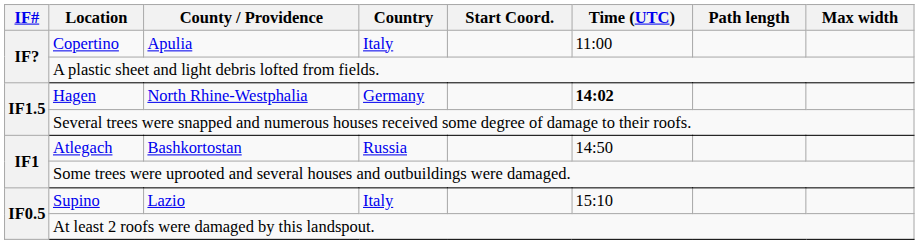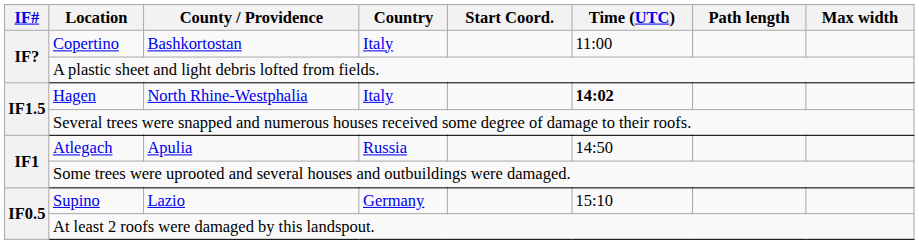(170, 43) Apulia -> (195, 43) Bashkortostan
(394, 95) Germany -> (378, 95) Italy
(195, 148) Bashkortostan -> (170, 148) Apulia
(378, 200) Italy -> (394, 200) Germany
